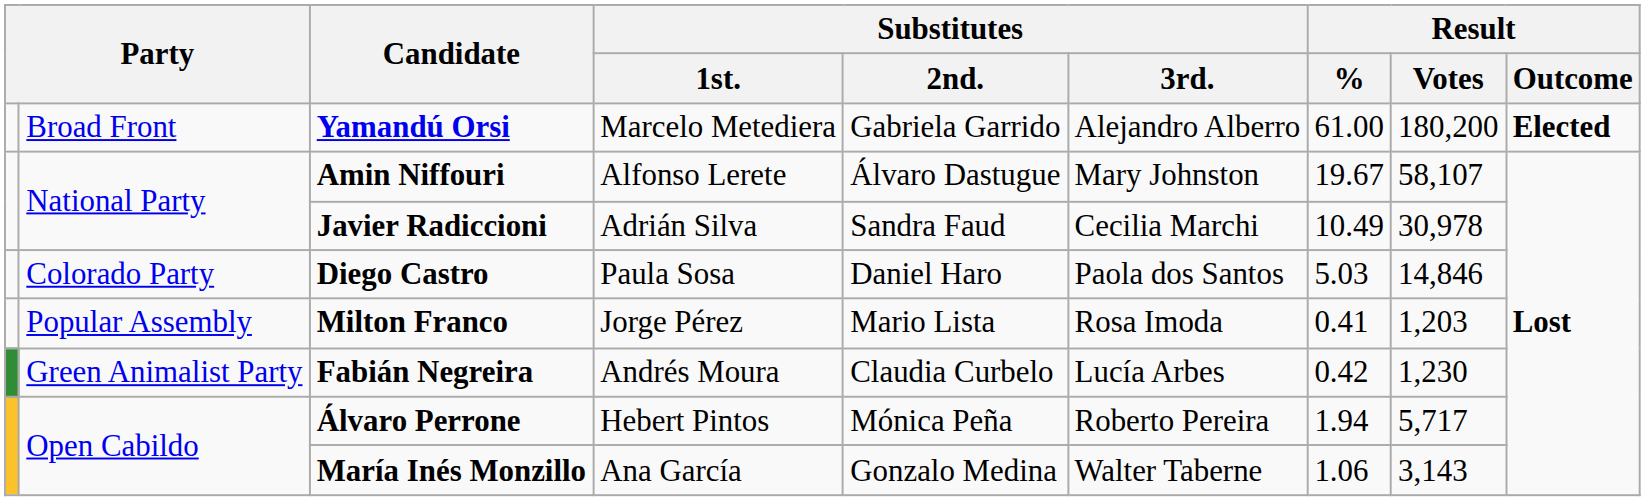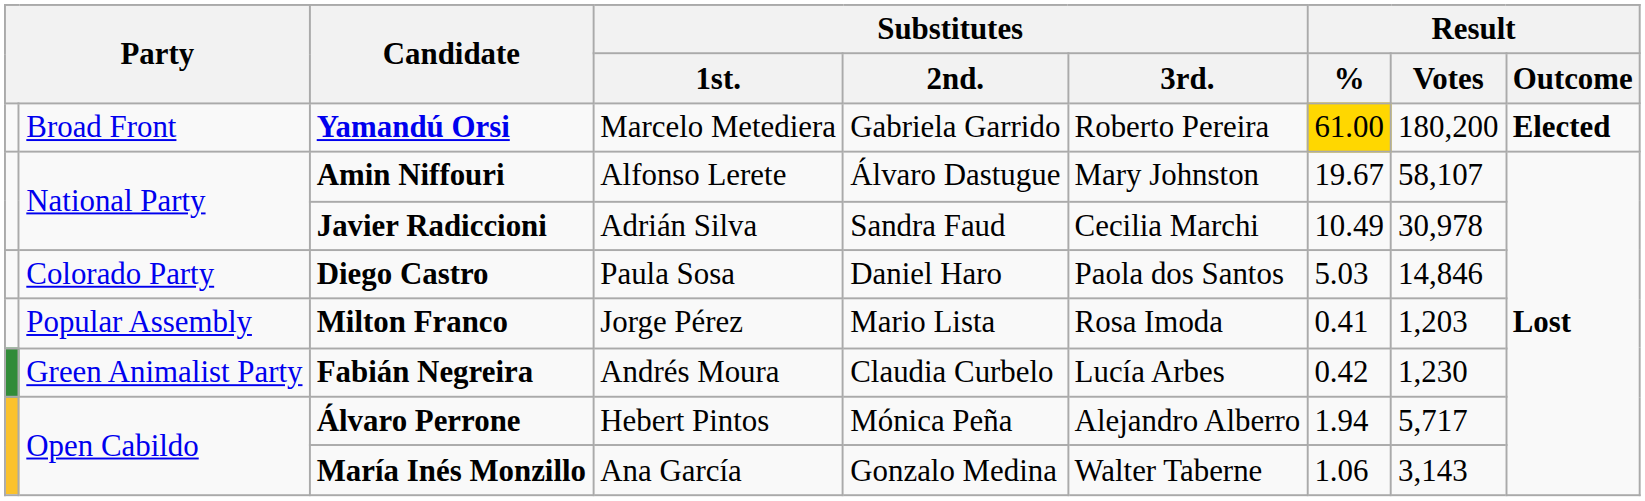(1187, 126) Alejandro Alberro -> (1172, 126) Roberto Pereira
(1349, 126) no background -> (1349, 126) gold background
(1172, 420) Roberto Pereira -> (1187, 420) Alejandro Alberro
